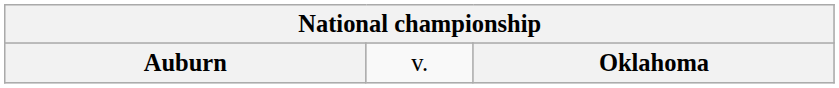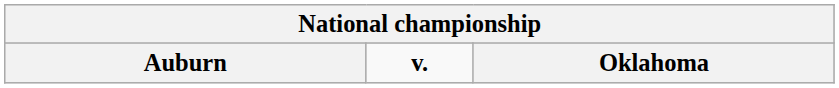(420, 62) normal -> (420, 62) bold
